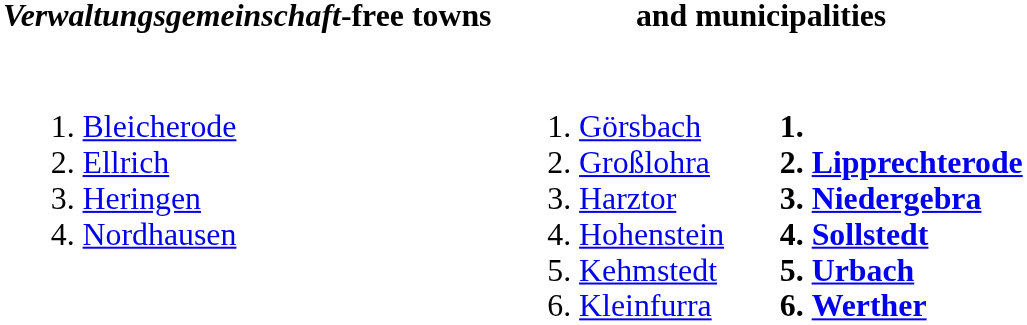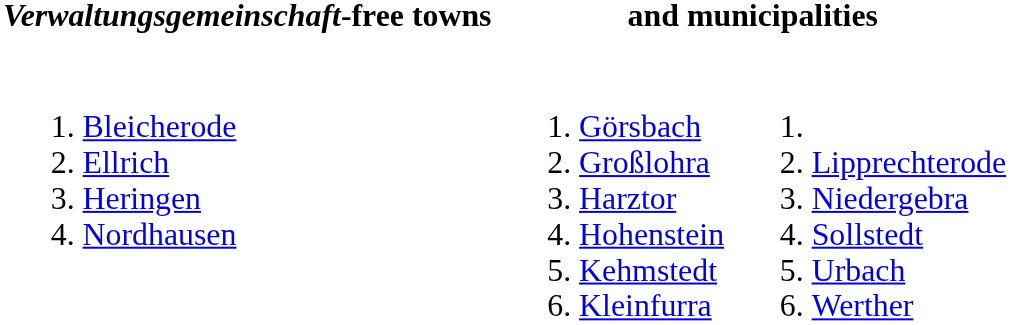(877, 217) bold -> (869, 217) normal
